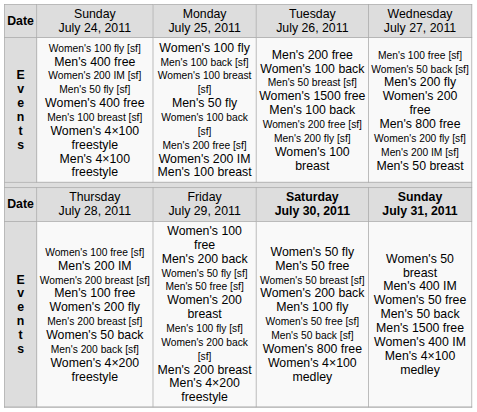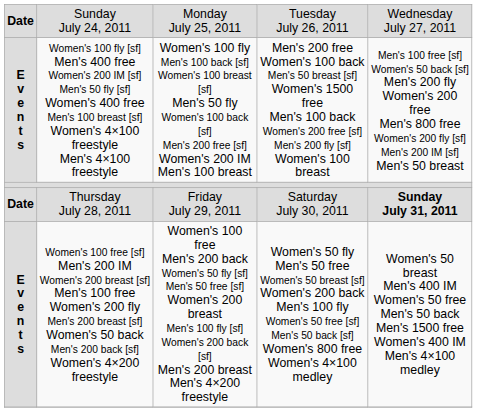(312, 204) bold -> (312, 204) normal
